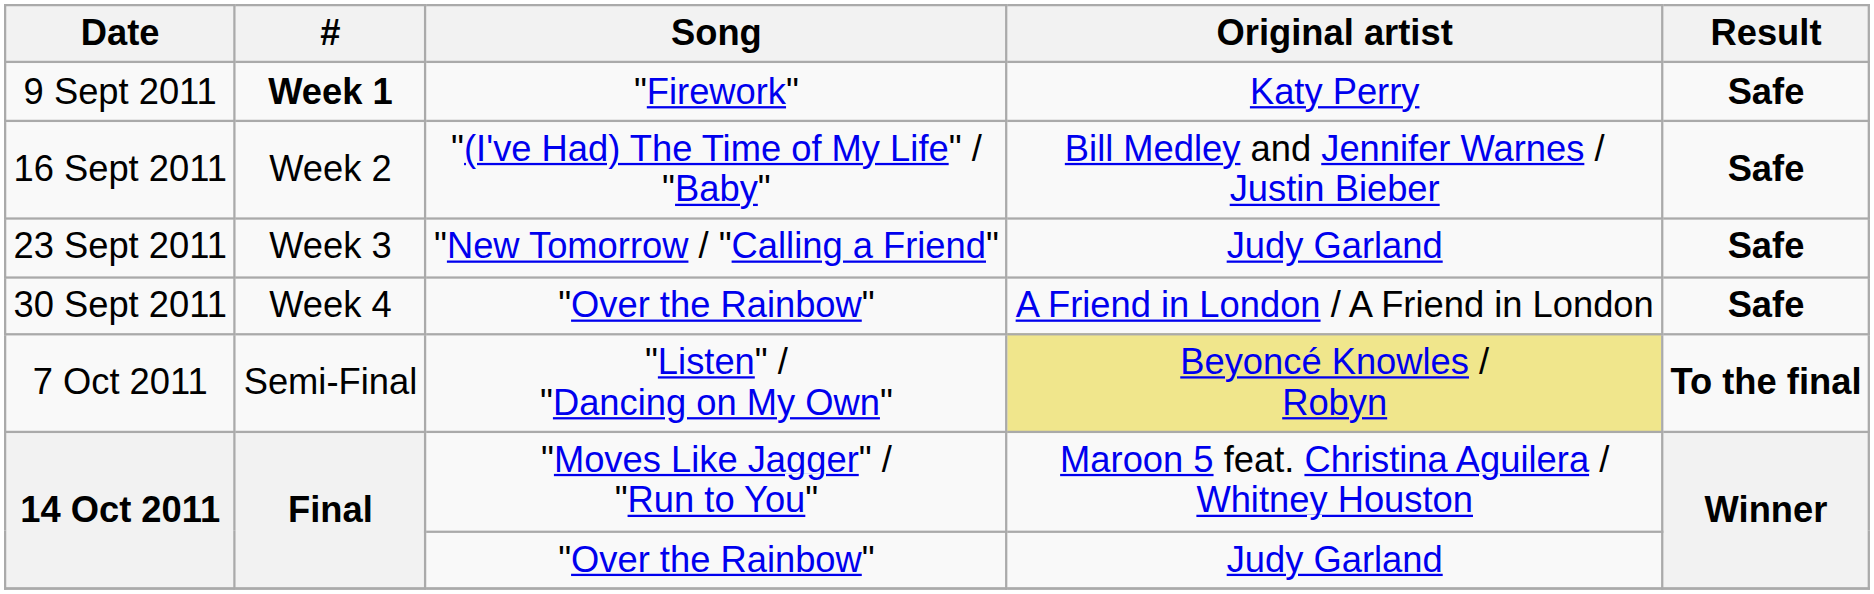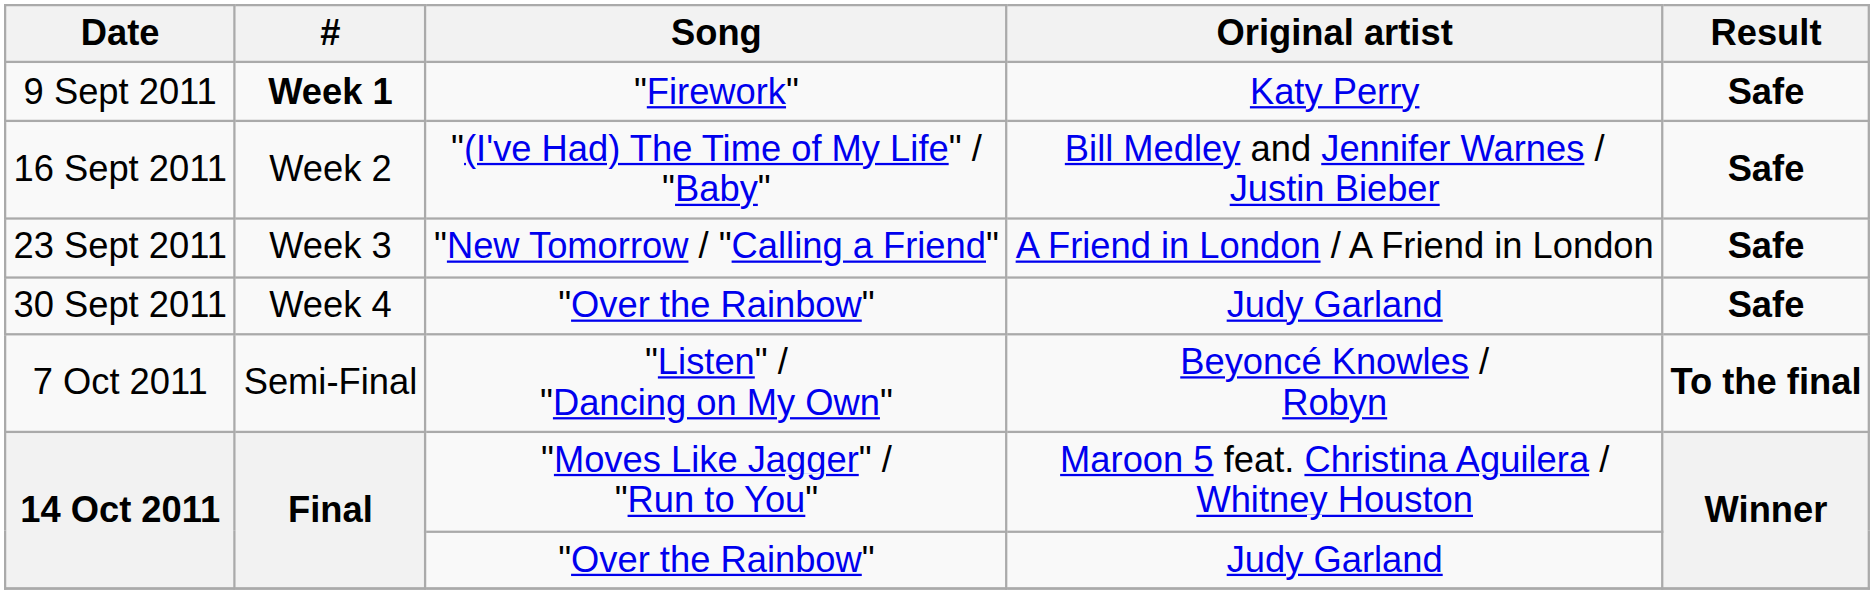(1335, 246) Judy Garland -> (1335, 246) A Friend in London / A Friend in London
(1335, 304) A Friend in London / A Friend in London -> (1335, 304) Judy Garland
(1335, 382) khaki background -> (1335, 382) no background
